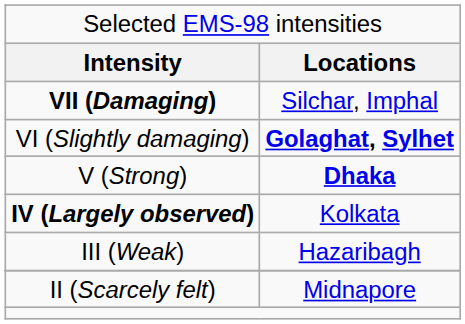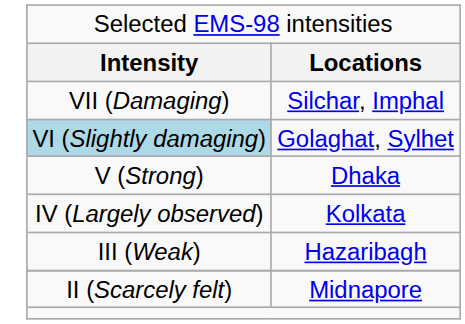(133, 100) bold -> (149, 100) normal
(133, 138) no background -> (149, 138) lightblue background
(360, 138) bold -> (366, 138) normal
(360, 176) bold -> (366, 176) normal
(133, 213) bold -> (149, 213) normal
